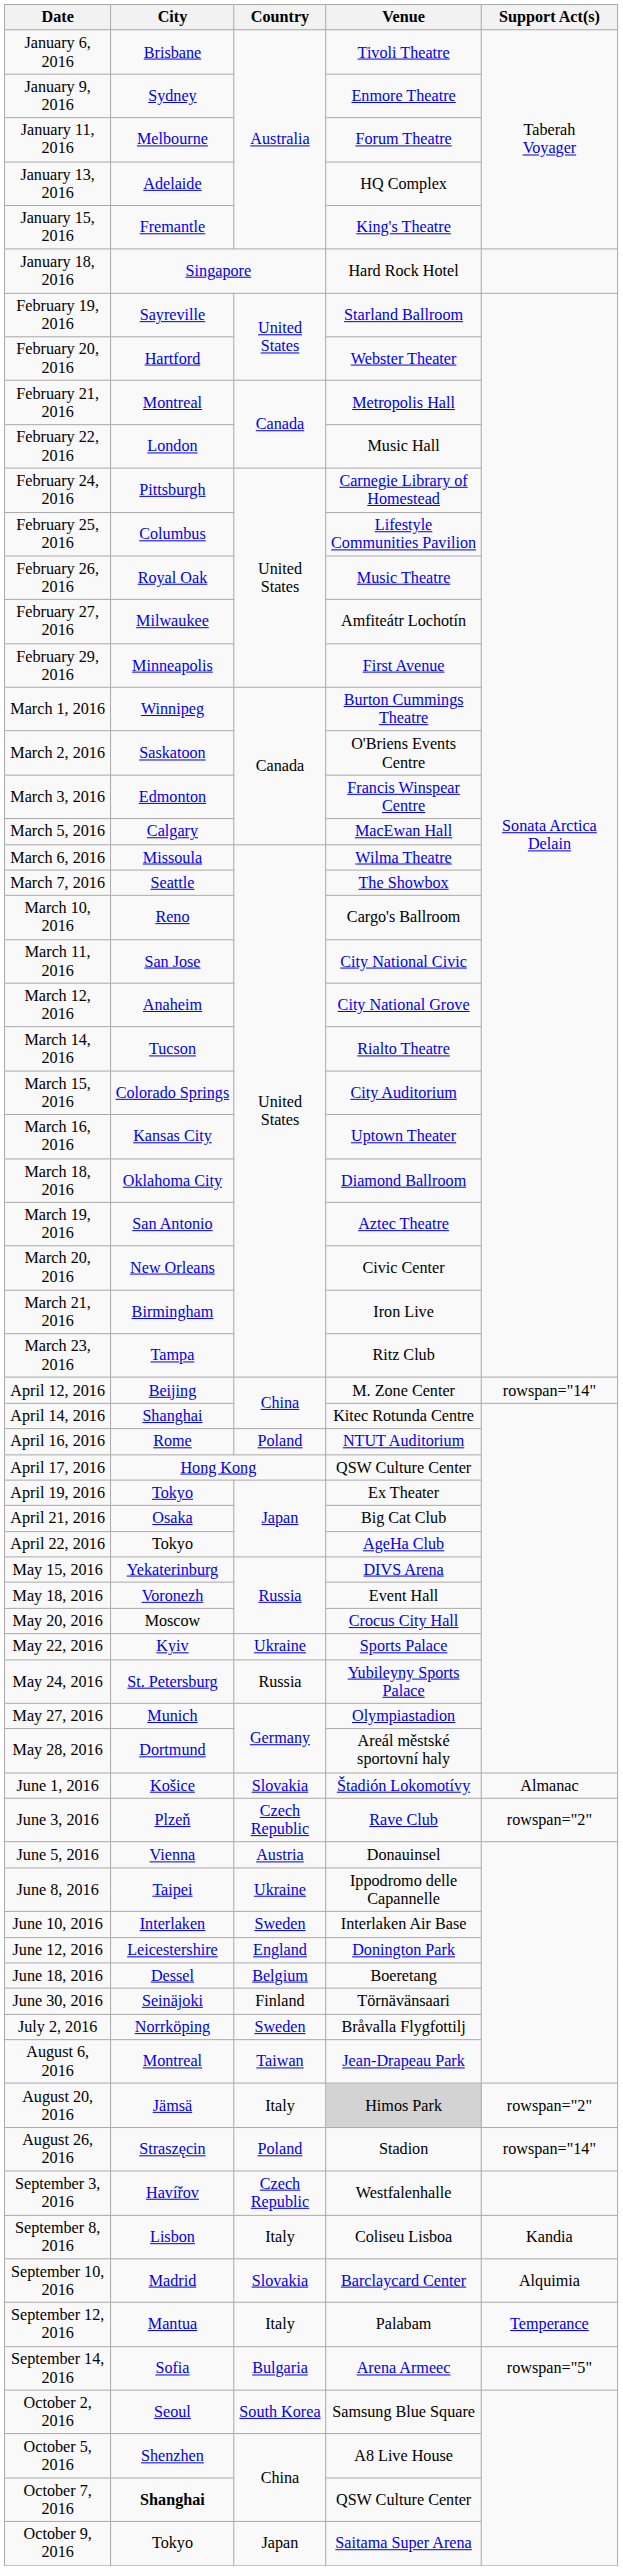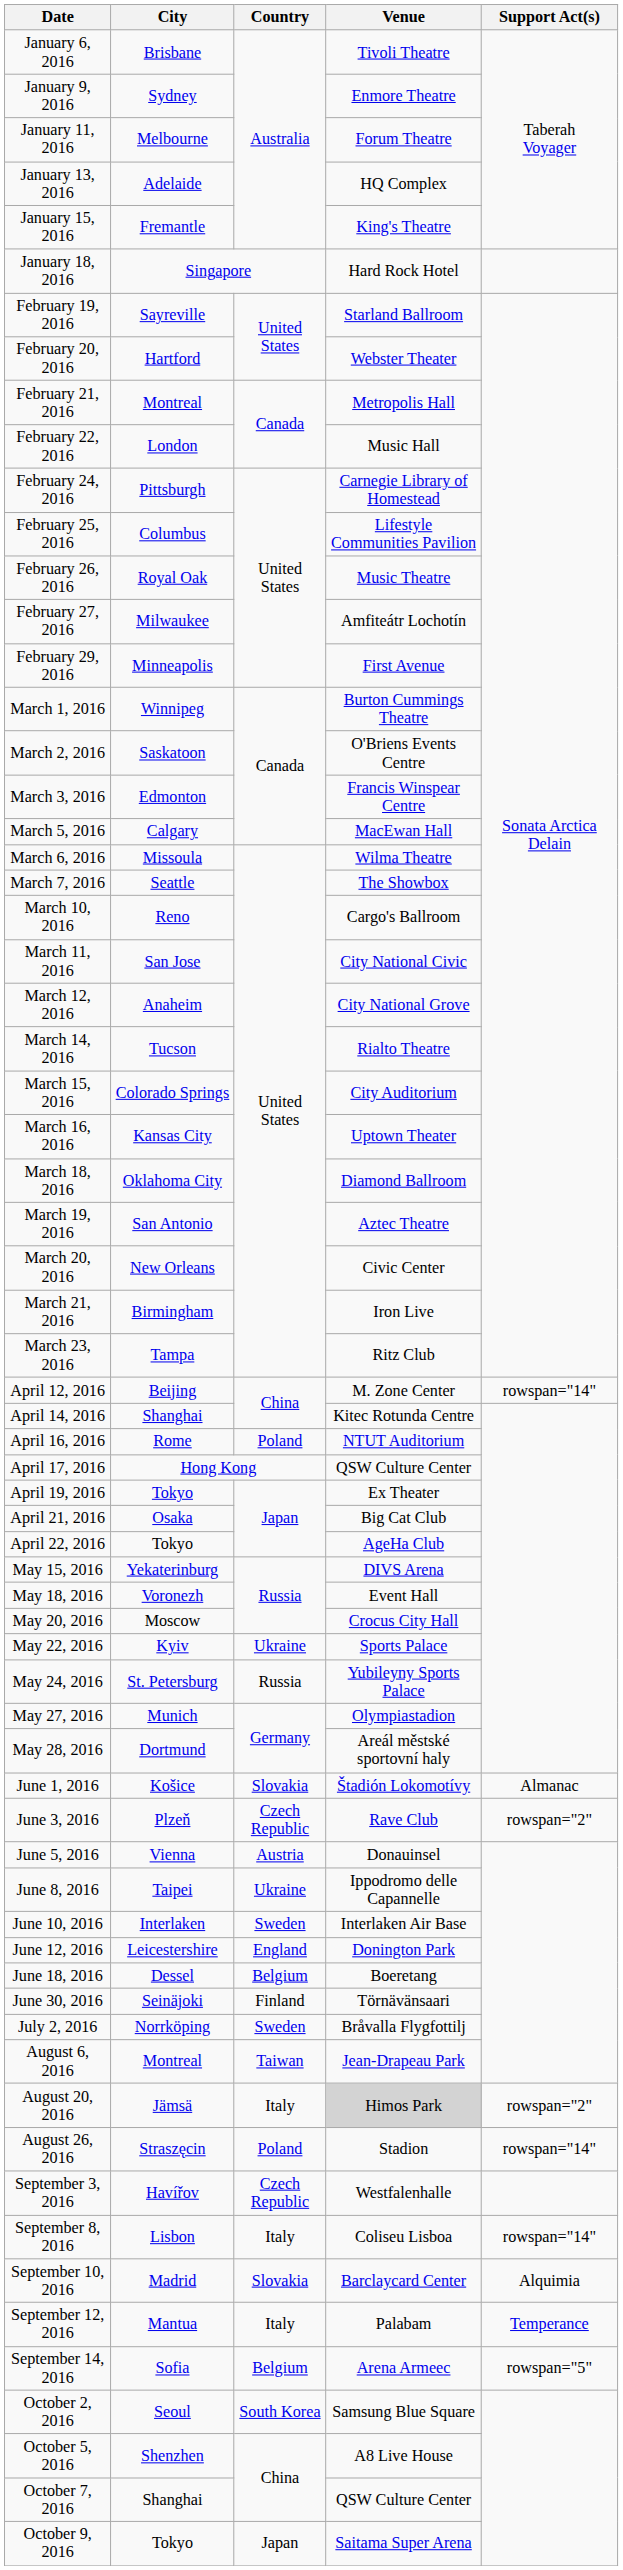(549, 2236) Kandia -> (549, 2236) rowspan="14"
(280, 2368) Bulgaria -> (280, 2368) Belgium
(172, 2499) bold -> (172, 2499) normal
